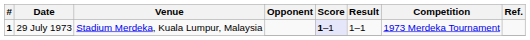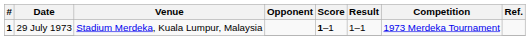(326, 27) lavender background -> (326, 27) no background
